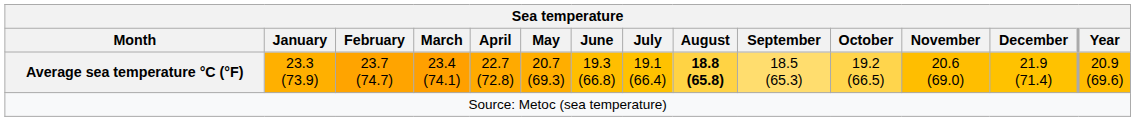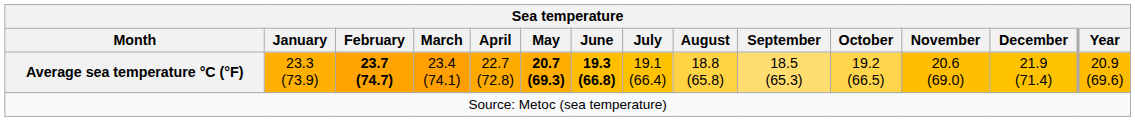(375, 72) normal -> (375, 72) bold
(546, 72) normal -> (546, 72) bold
(597, 72) normal -> (597, 72) bold
(705, 72) bold -> (705, 72) normal
